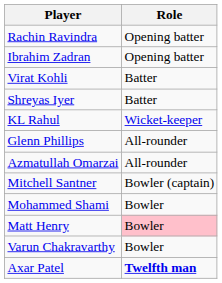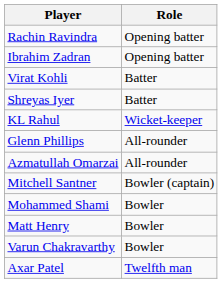(144, 225) pink background -> (144, 225) no background
(160, 267) bold -> (158, 267) normal
